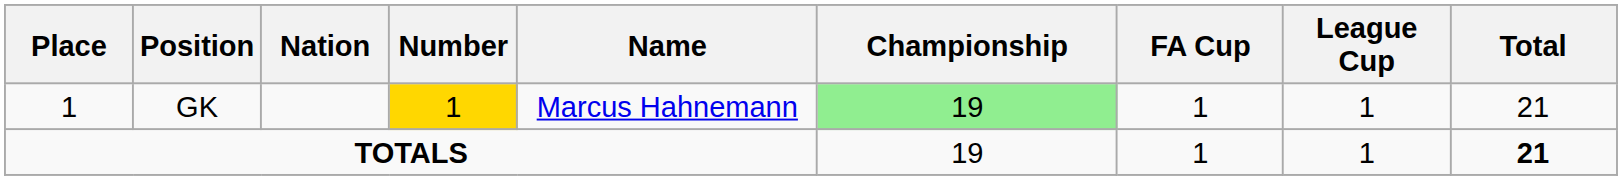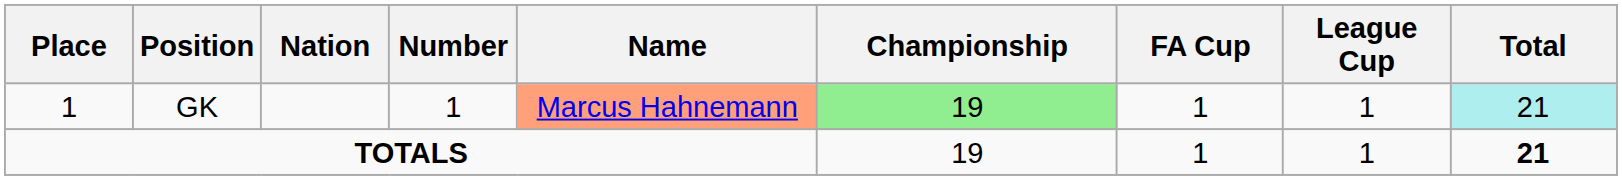(453, 107) gold background -> (453, 107) no background
(667, 107) no background -> (667, 107) lightsalmon background
(1533, 107) no background -> (1533, 107) paleturquoise background
